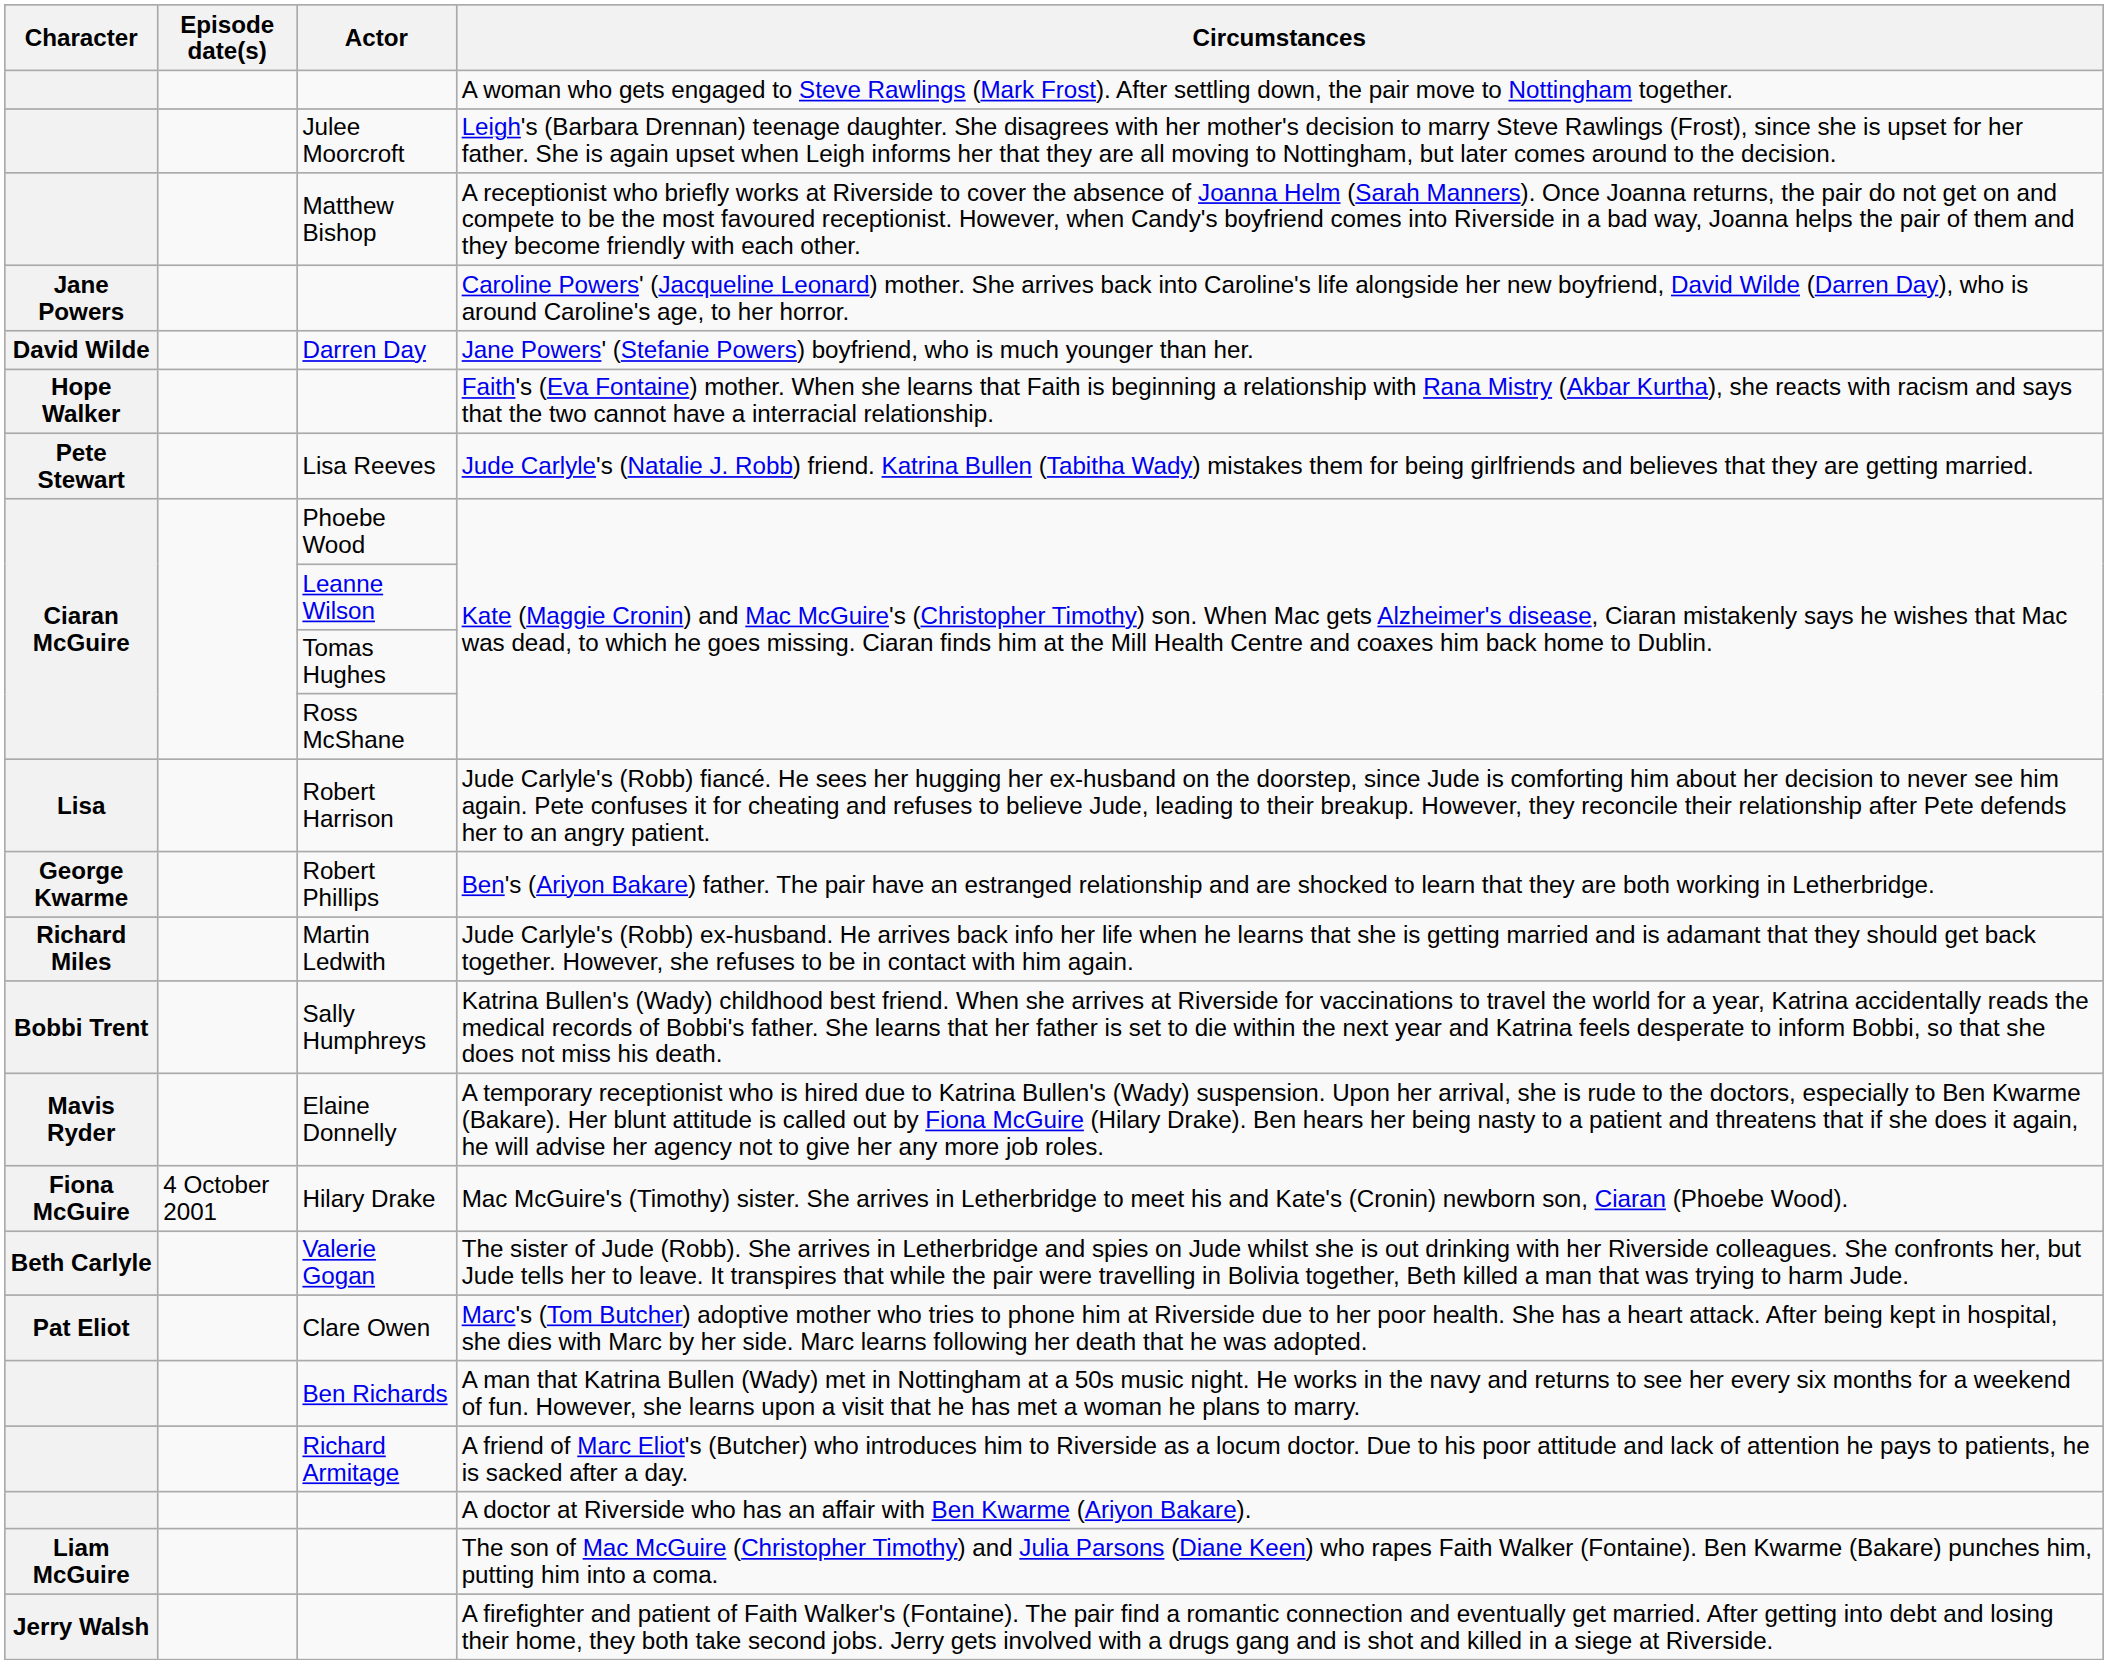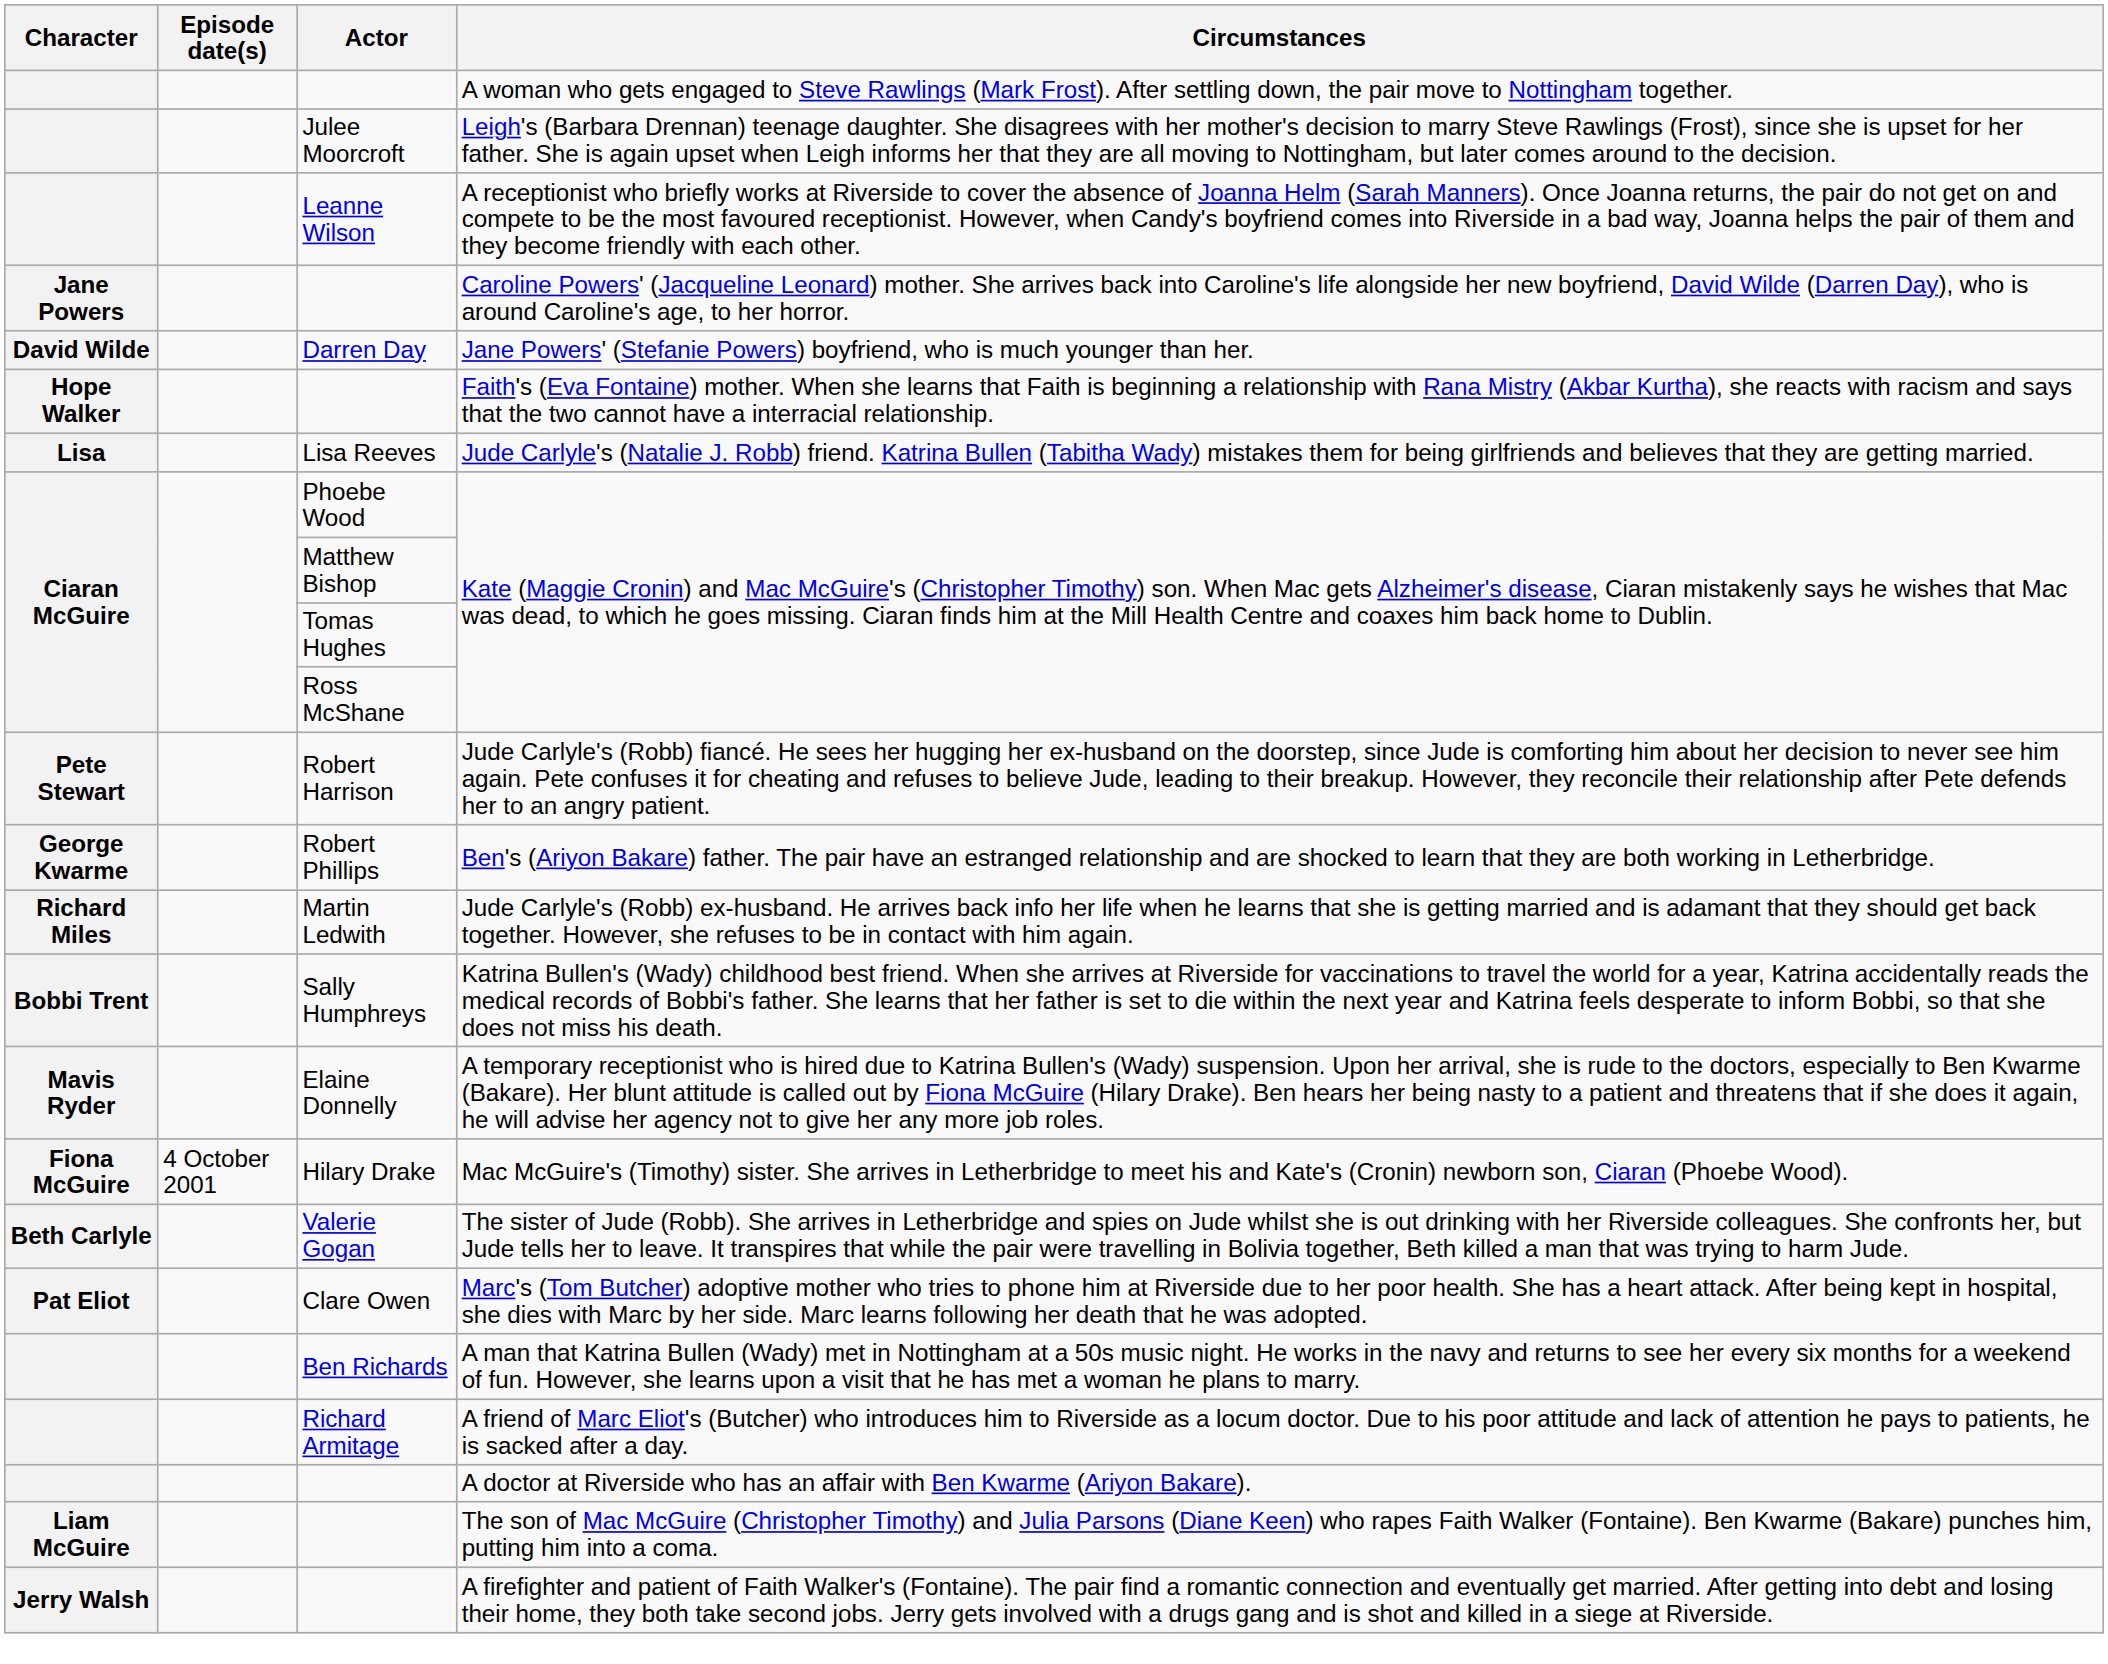(348, 220) Matthew Bishop -> (343, 220) Leanne Wilson
(81, 467) Pete Stewart -> (81, 453) Lisa
(343, 597) Leanne Wilson -> (348, 570) Matthew Bishop
(81, 806) Lisa -> (81, 779) Pete Stewart
